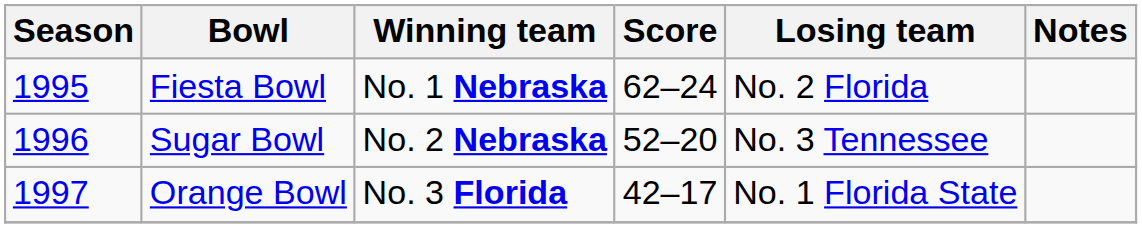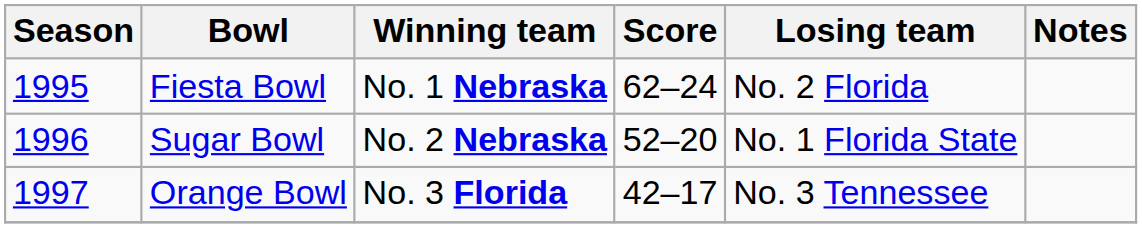(861, 139) No. 3 Tennessee -> (875, 139) No. 1 Florida State
(875, 193) No. 1 Florida State -> (861, 193) No. 3 Tennessee
